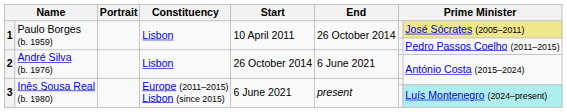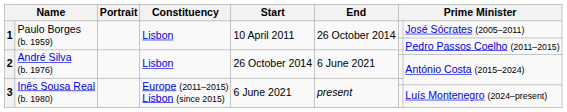(465, 29) khaki background -> (465, 29) no background
(476, 96) paleturquoise background -> (476, 96) no background
